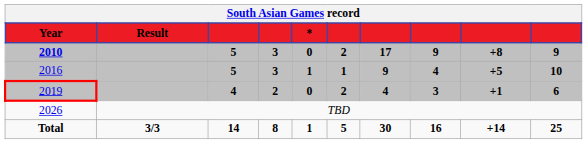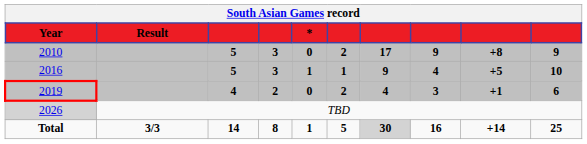(51, 52) bold -> (51, 52) normal
(51, 110) no background -> (51, 110) lightgrey background
(385, 129) no background -> (385, 129) lightgrey background
